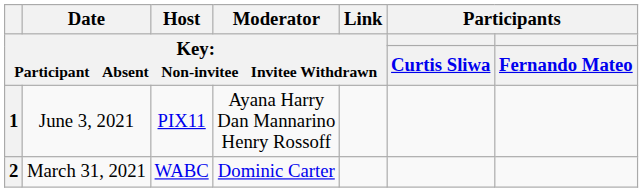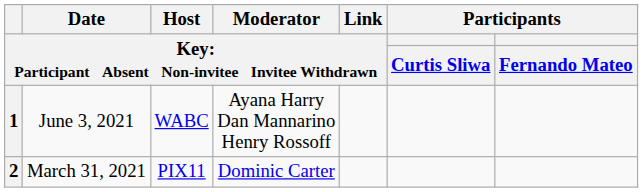(182, 120) PIX11 -> (182, 120) WABC
(182, 171) WABC -> (182, 171) PIX11
